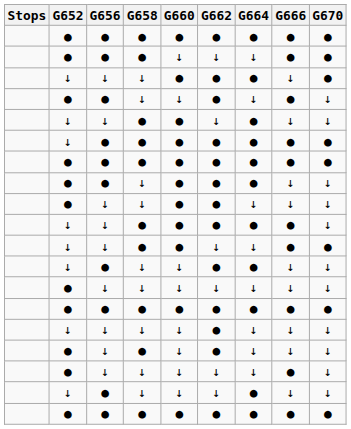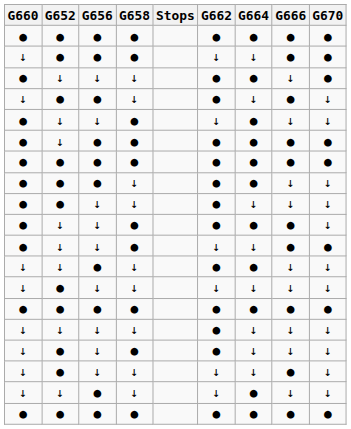columns swapped: (27, 15) <-> (179, 15)
